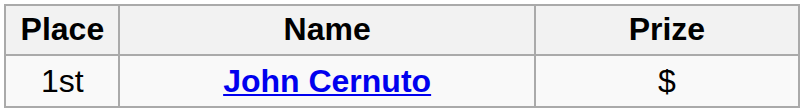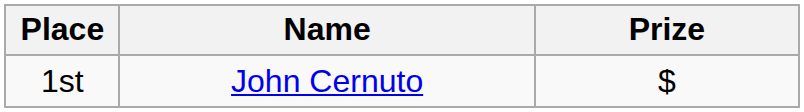(327, 80) bold -> (327, 80) normal
